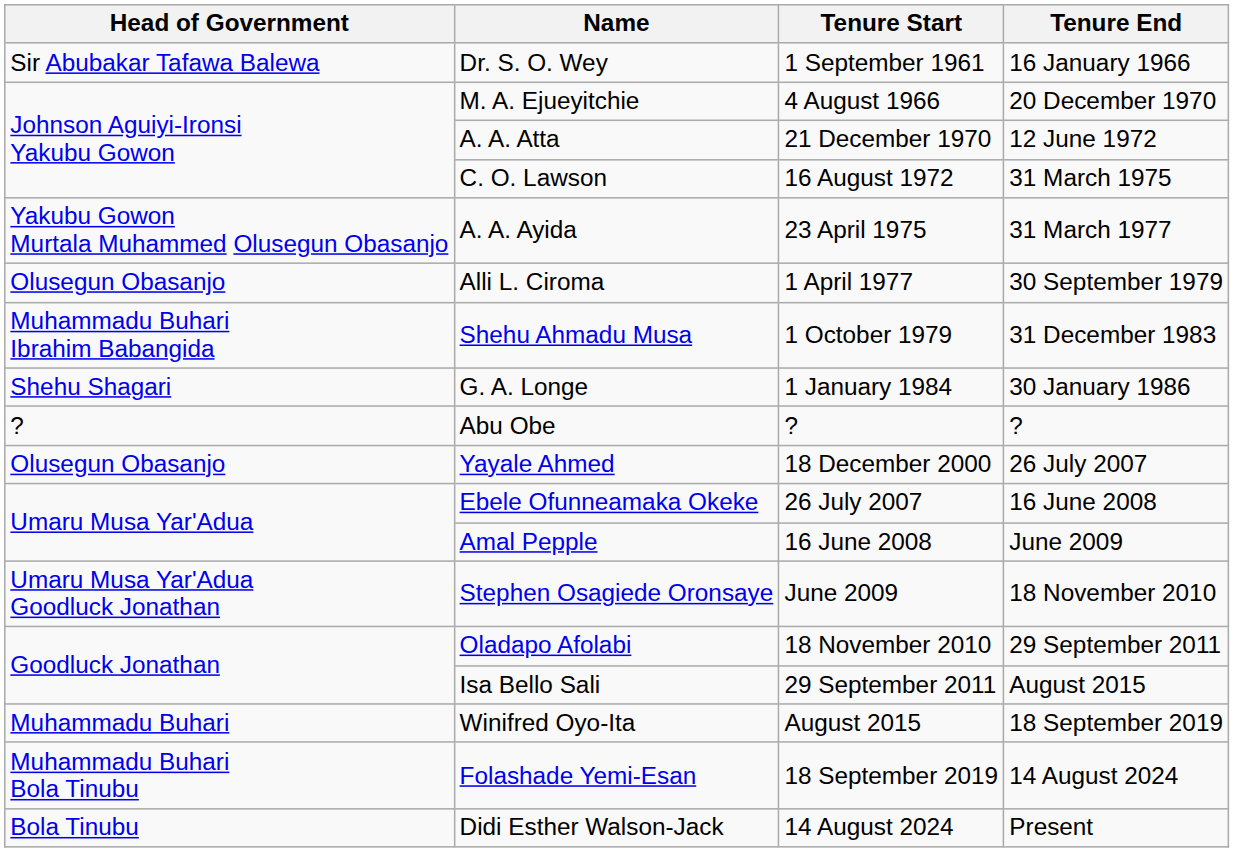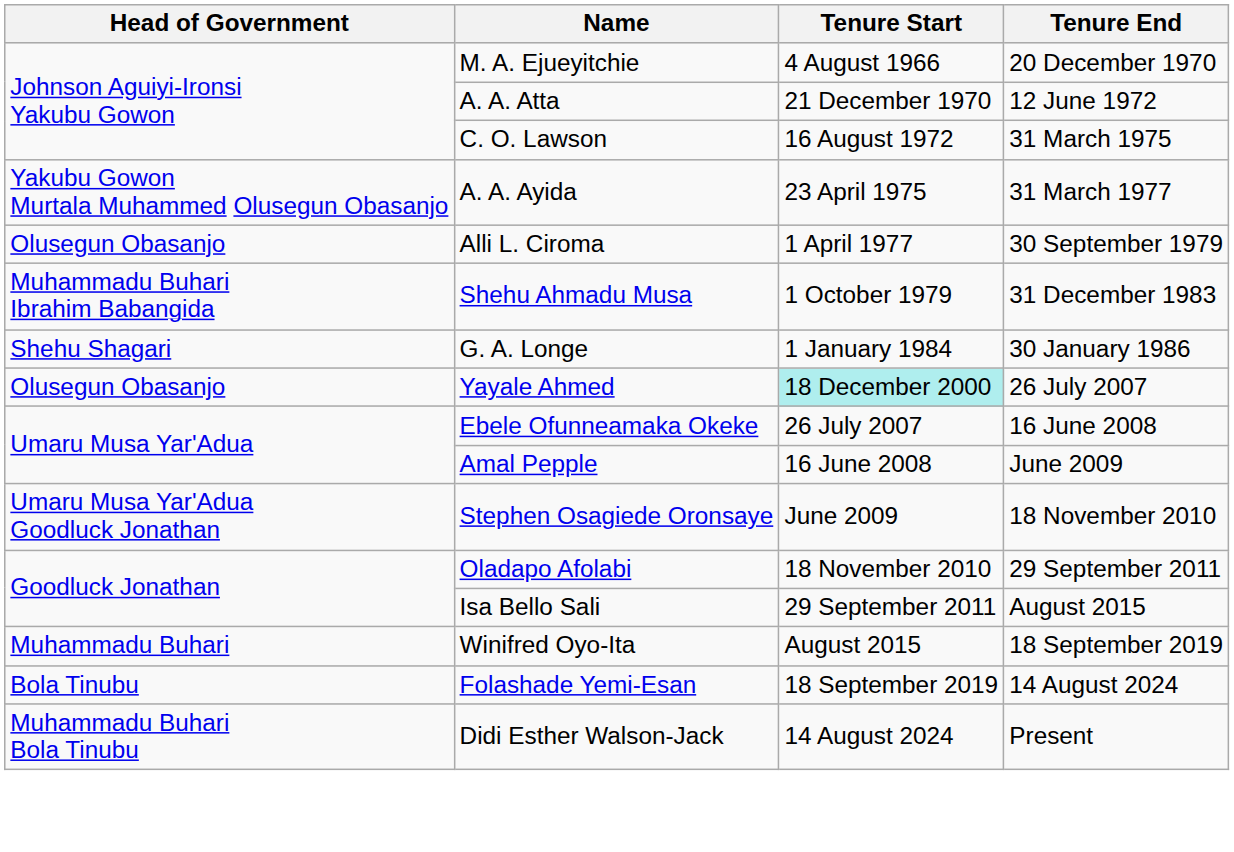- row: (534, 62)
- row: (508, 425)
(888, 464) no background -> (888, 387) paleturquoise background
(120, 775) Muhammadu Buhari Bola Tinubu -> (75, 684) Bola Tinubu
(75, 827) Bola Tinubu -> (120, 736) Muhammadu Buhari Bola Tinubu
